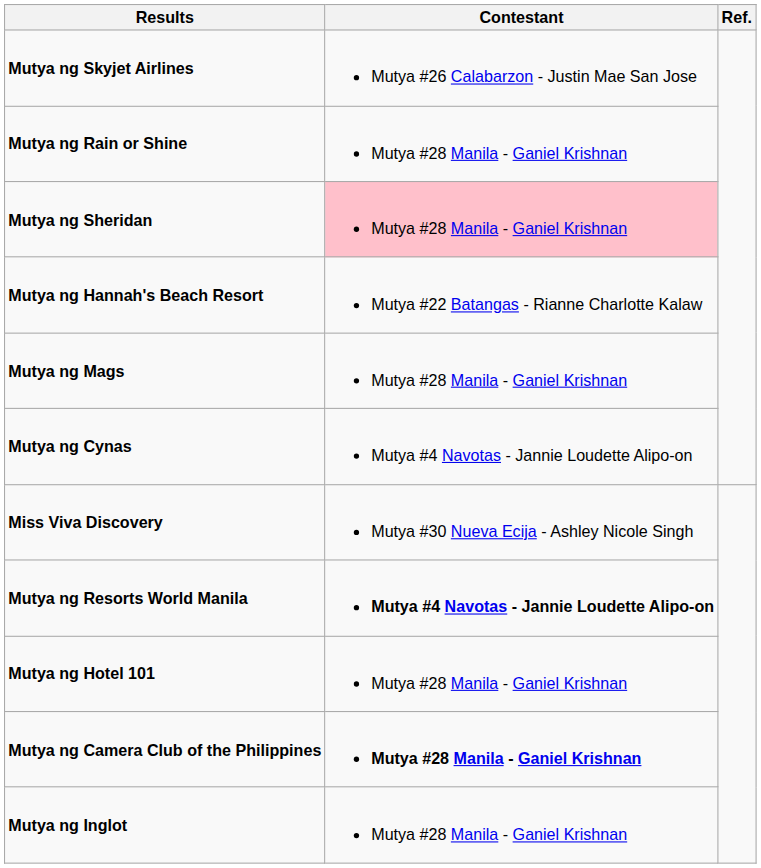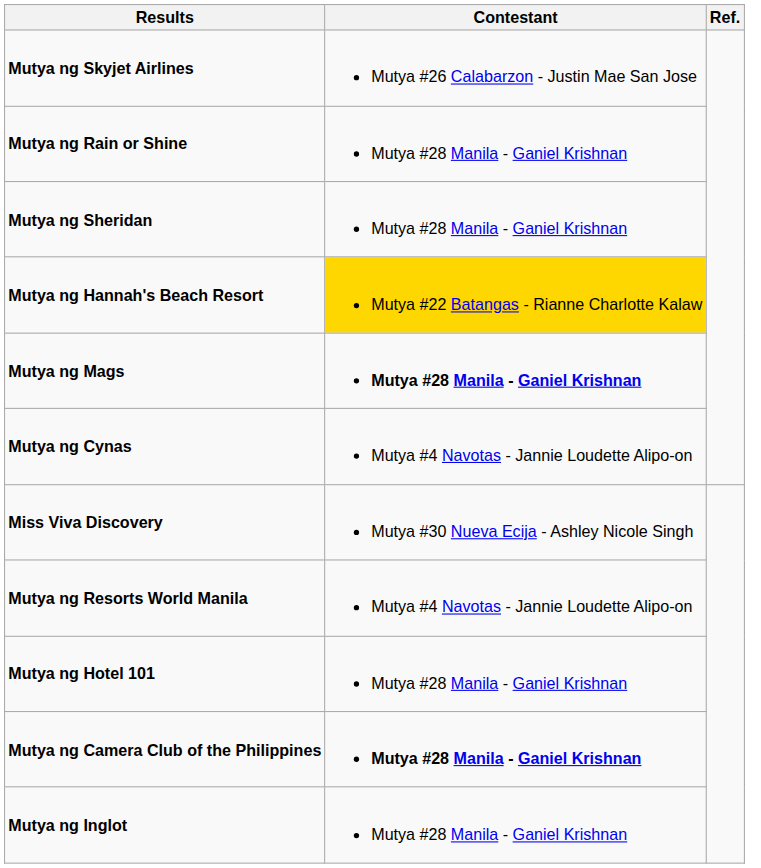(521, 229) pink background -> (516, 229) no background
(521, 304) no background -> (516, 304) gold background
(521, 380) normal -> (516, 380) bold
(521, 607) bold -> (516, 607) normal
